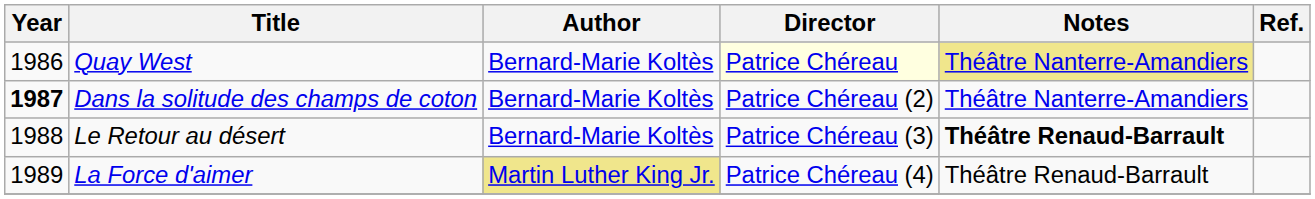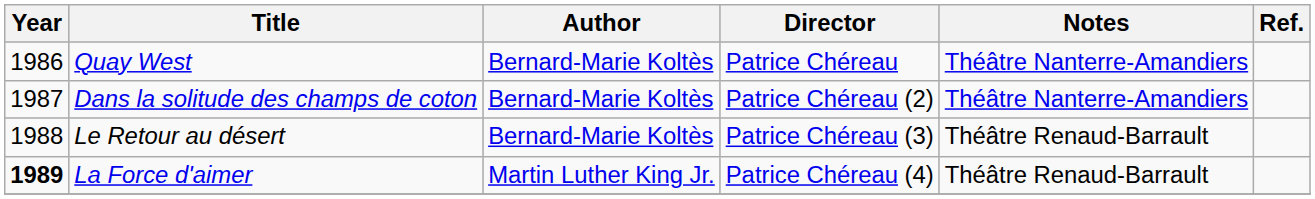(812, 61) lightyellow background -> (812, 61) no background
(1096, 61) khaki background -> (1096, 61) no background
(37, 99) bold -> (37, 99) normal
(1085, 136) bold -> (1077, 136) normal
(37, 174) normal -> (37, 174) bold
(601, 174) khaki background -> (601, 174) no background
